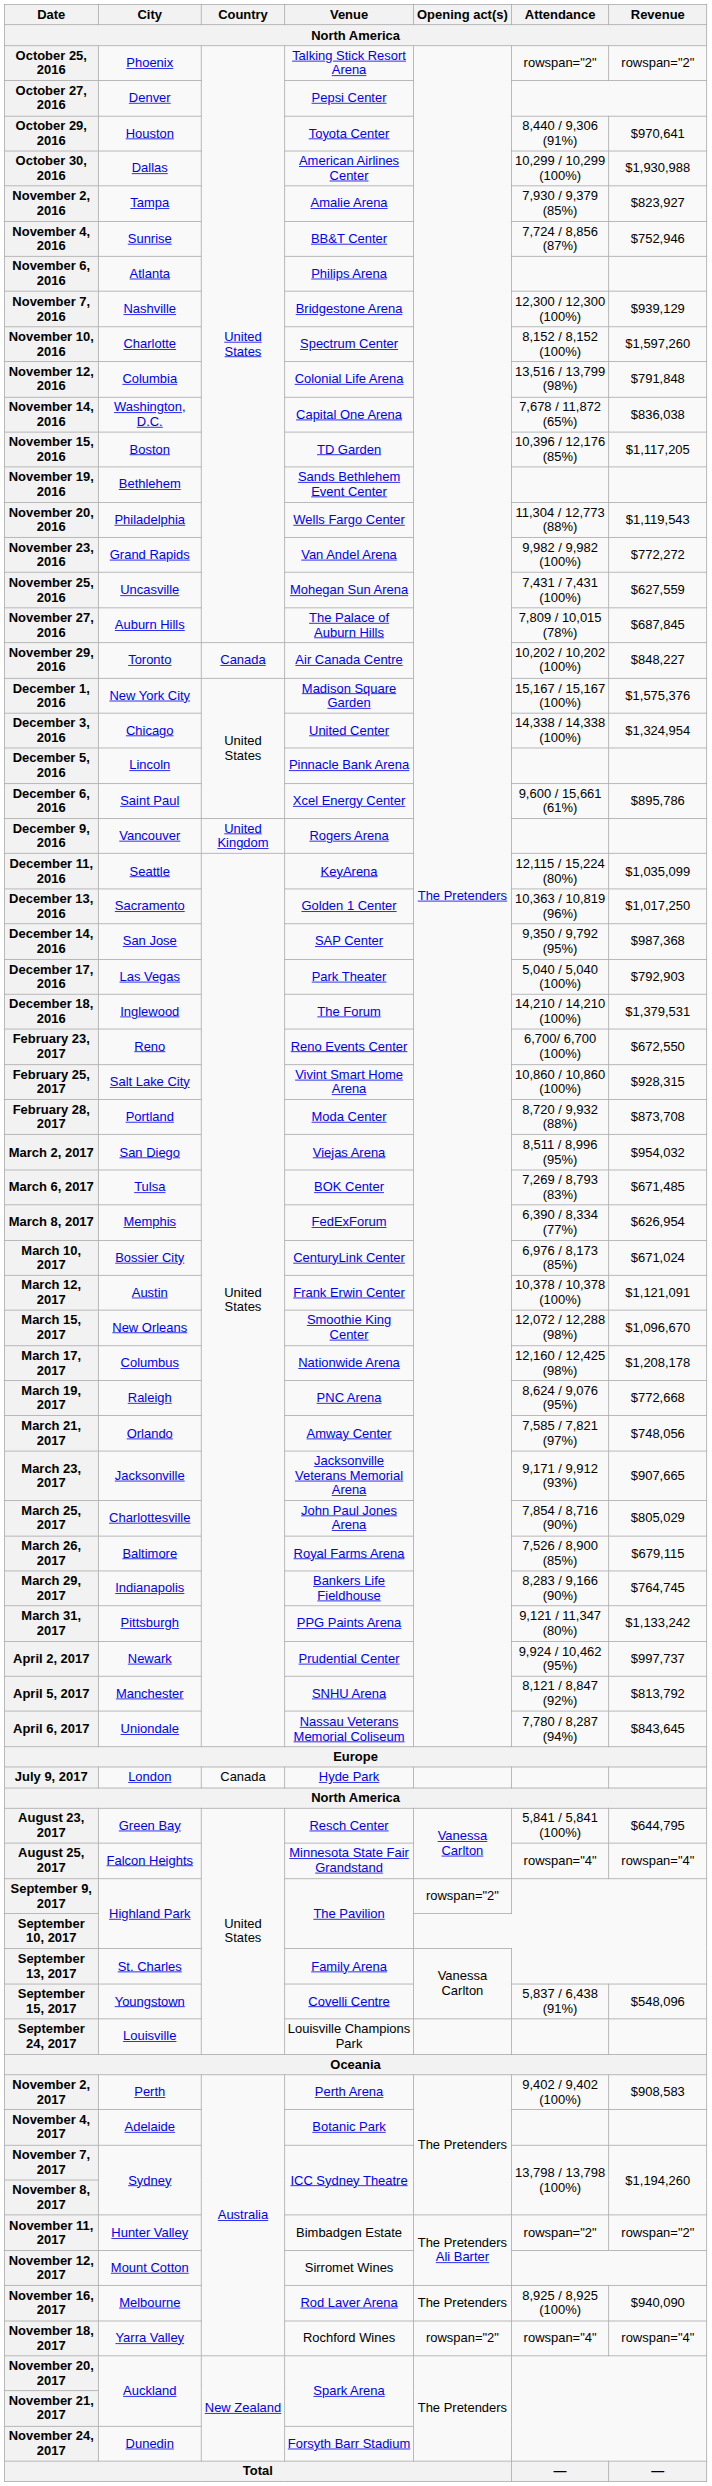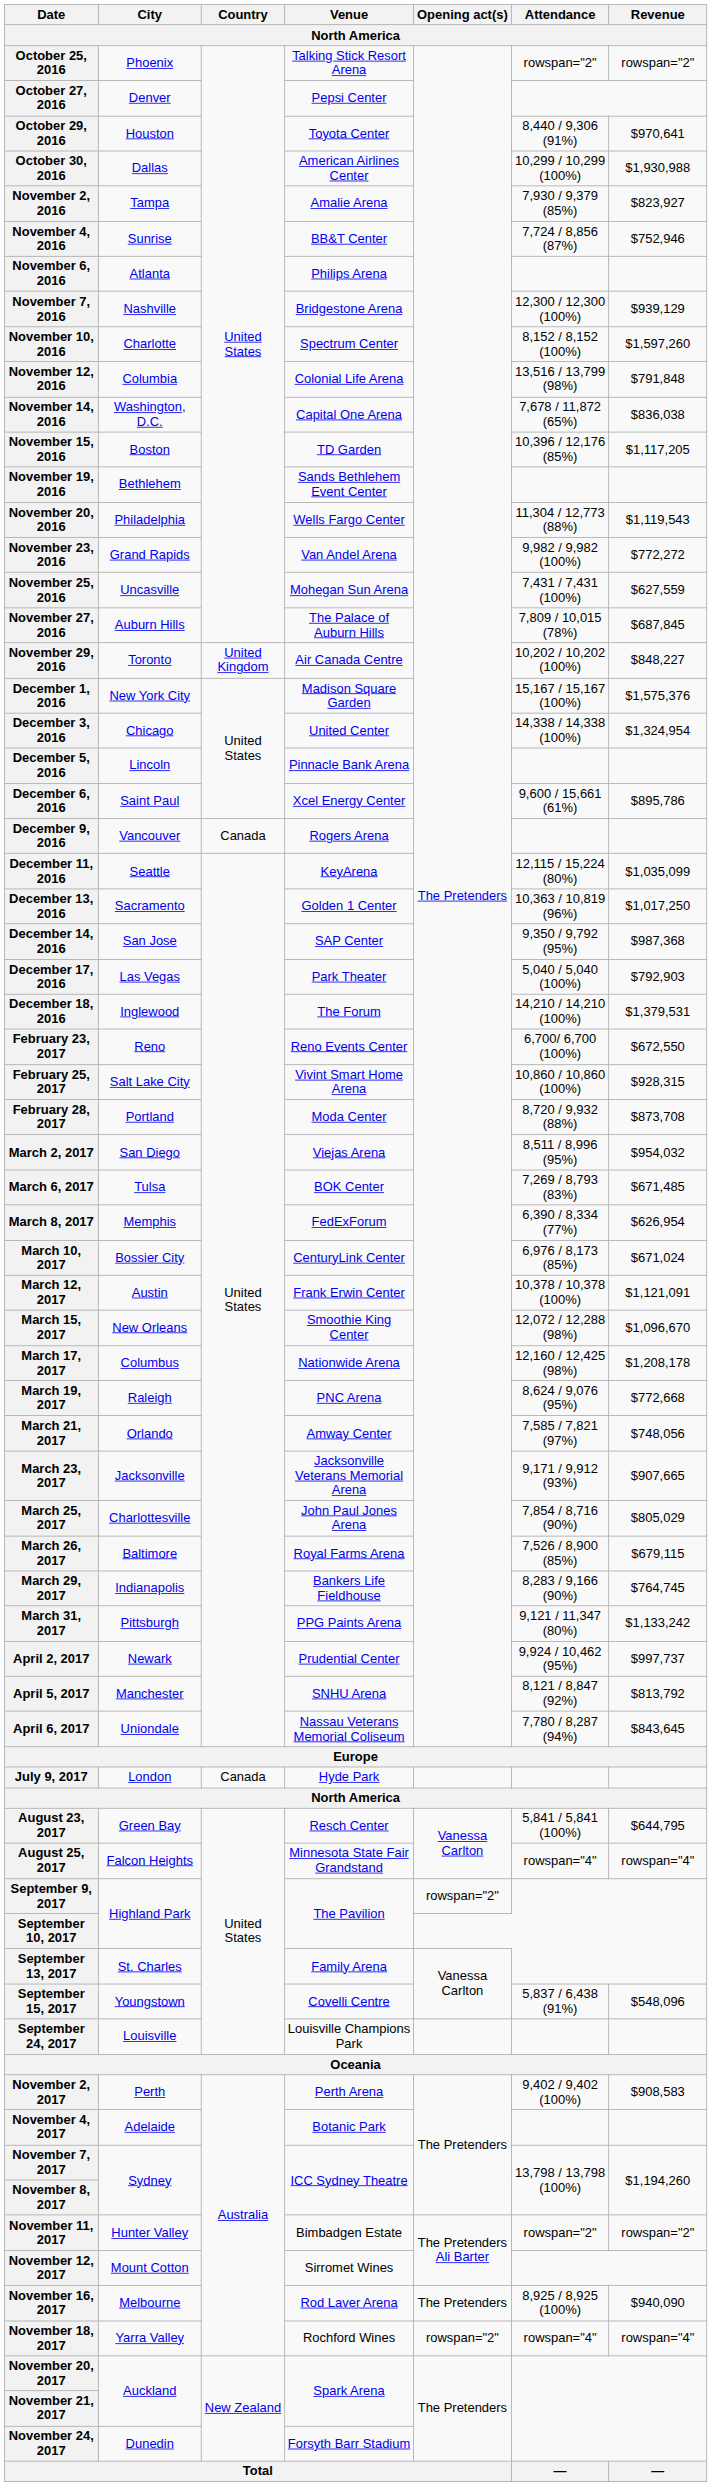(243, 660) Canada -> (243, 660) United Kingdom
(243, 836) United Kingdom -> (243, 836) Canada
